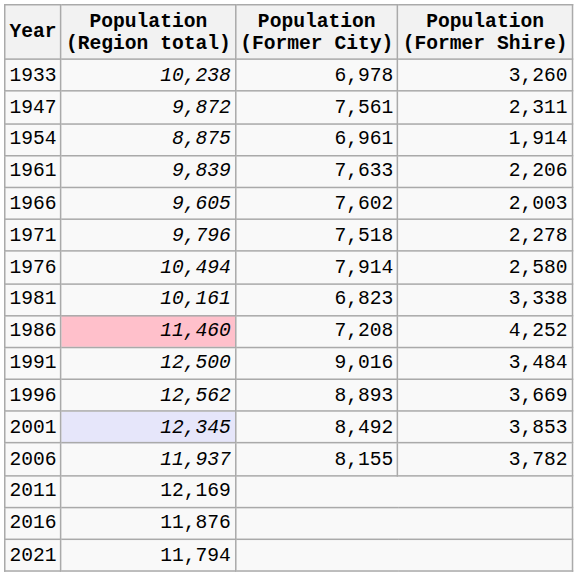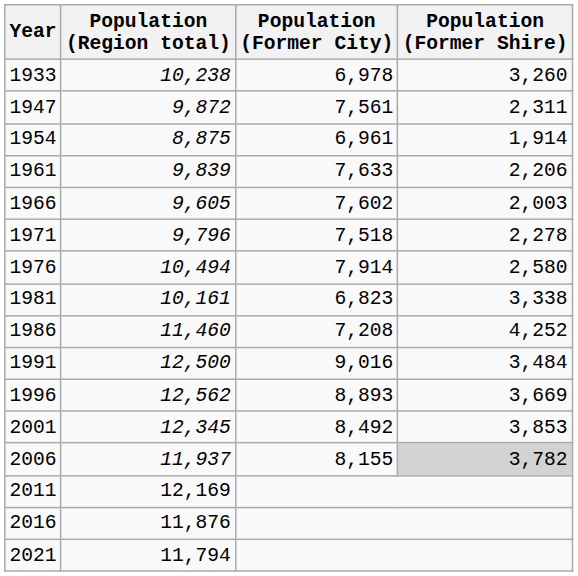(195, 331) pink background -> (195, 331) no background
(195, 427) lavender background -> (195, 427) no background
(538, 459) no background -> (538, 459) lightgrey background
